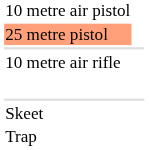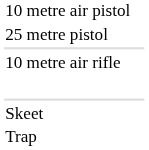(57, 34) lightsalmon background -> (57, 34) no background
